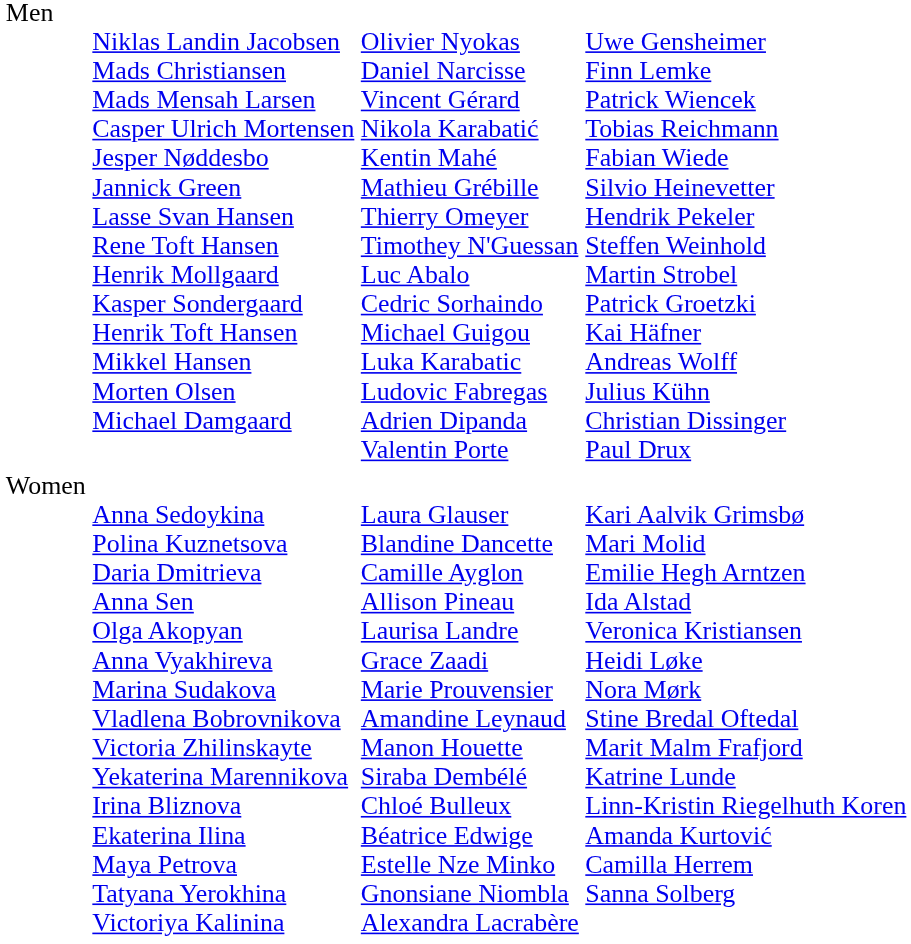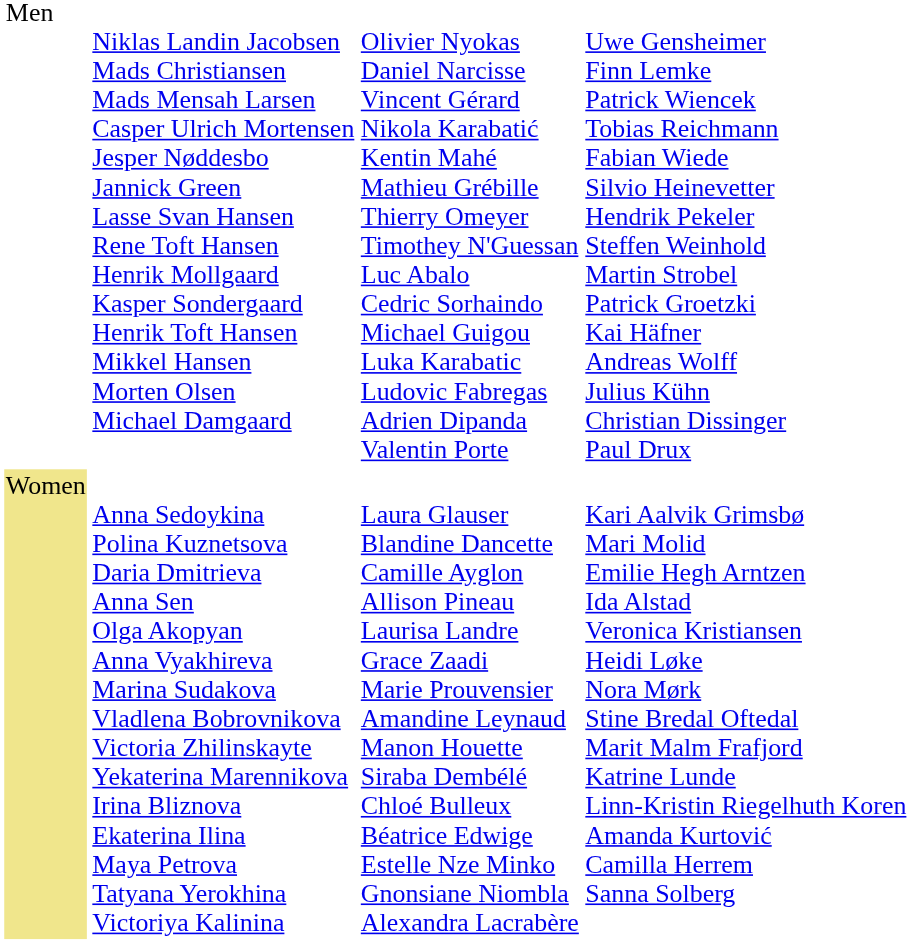(46, 485) no background -> (46, 485) khaki background
